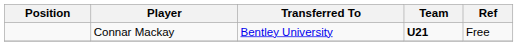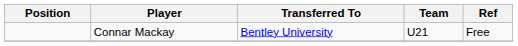(418, 31) bold -> (418, 31) normal
